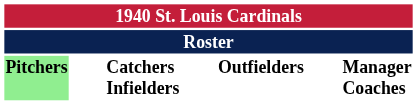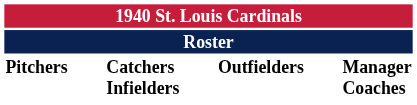(37, 67) lightgreen background -> (37, 67) no background
